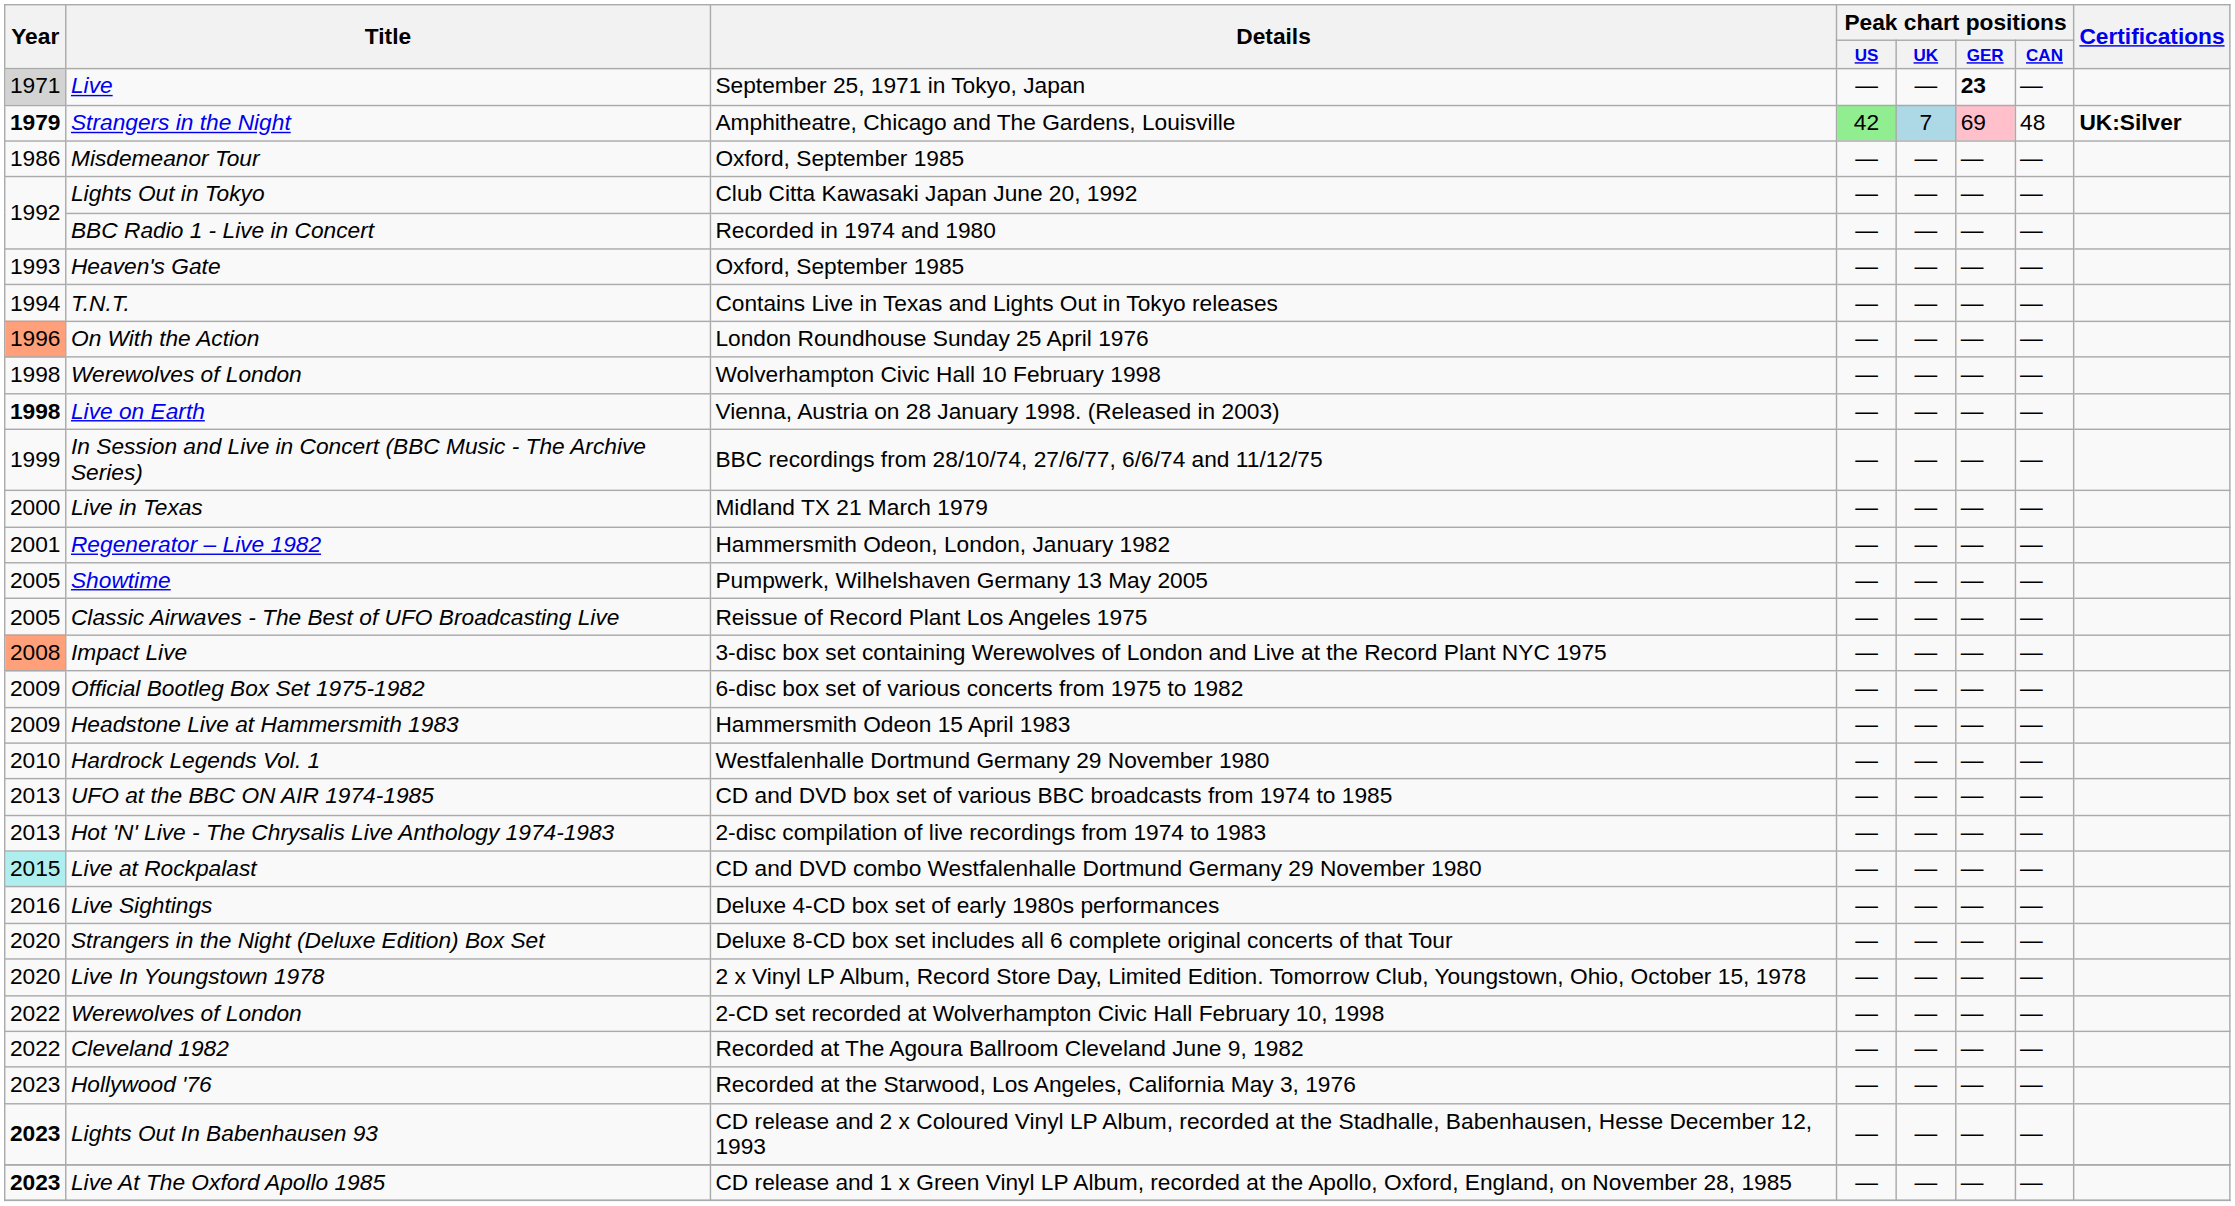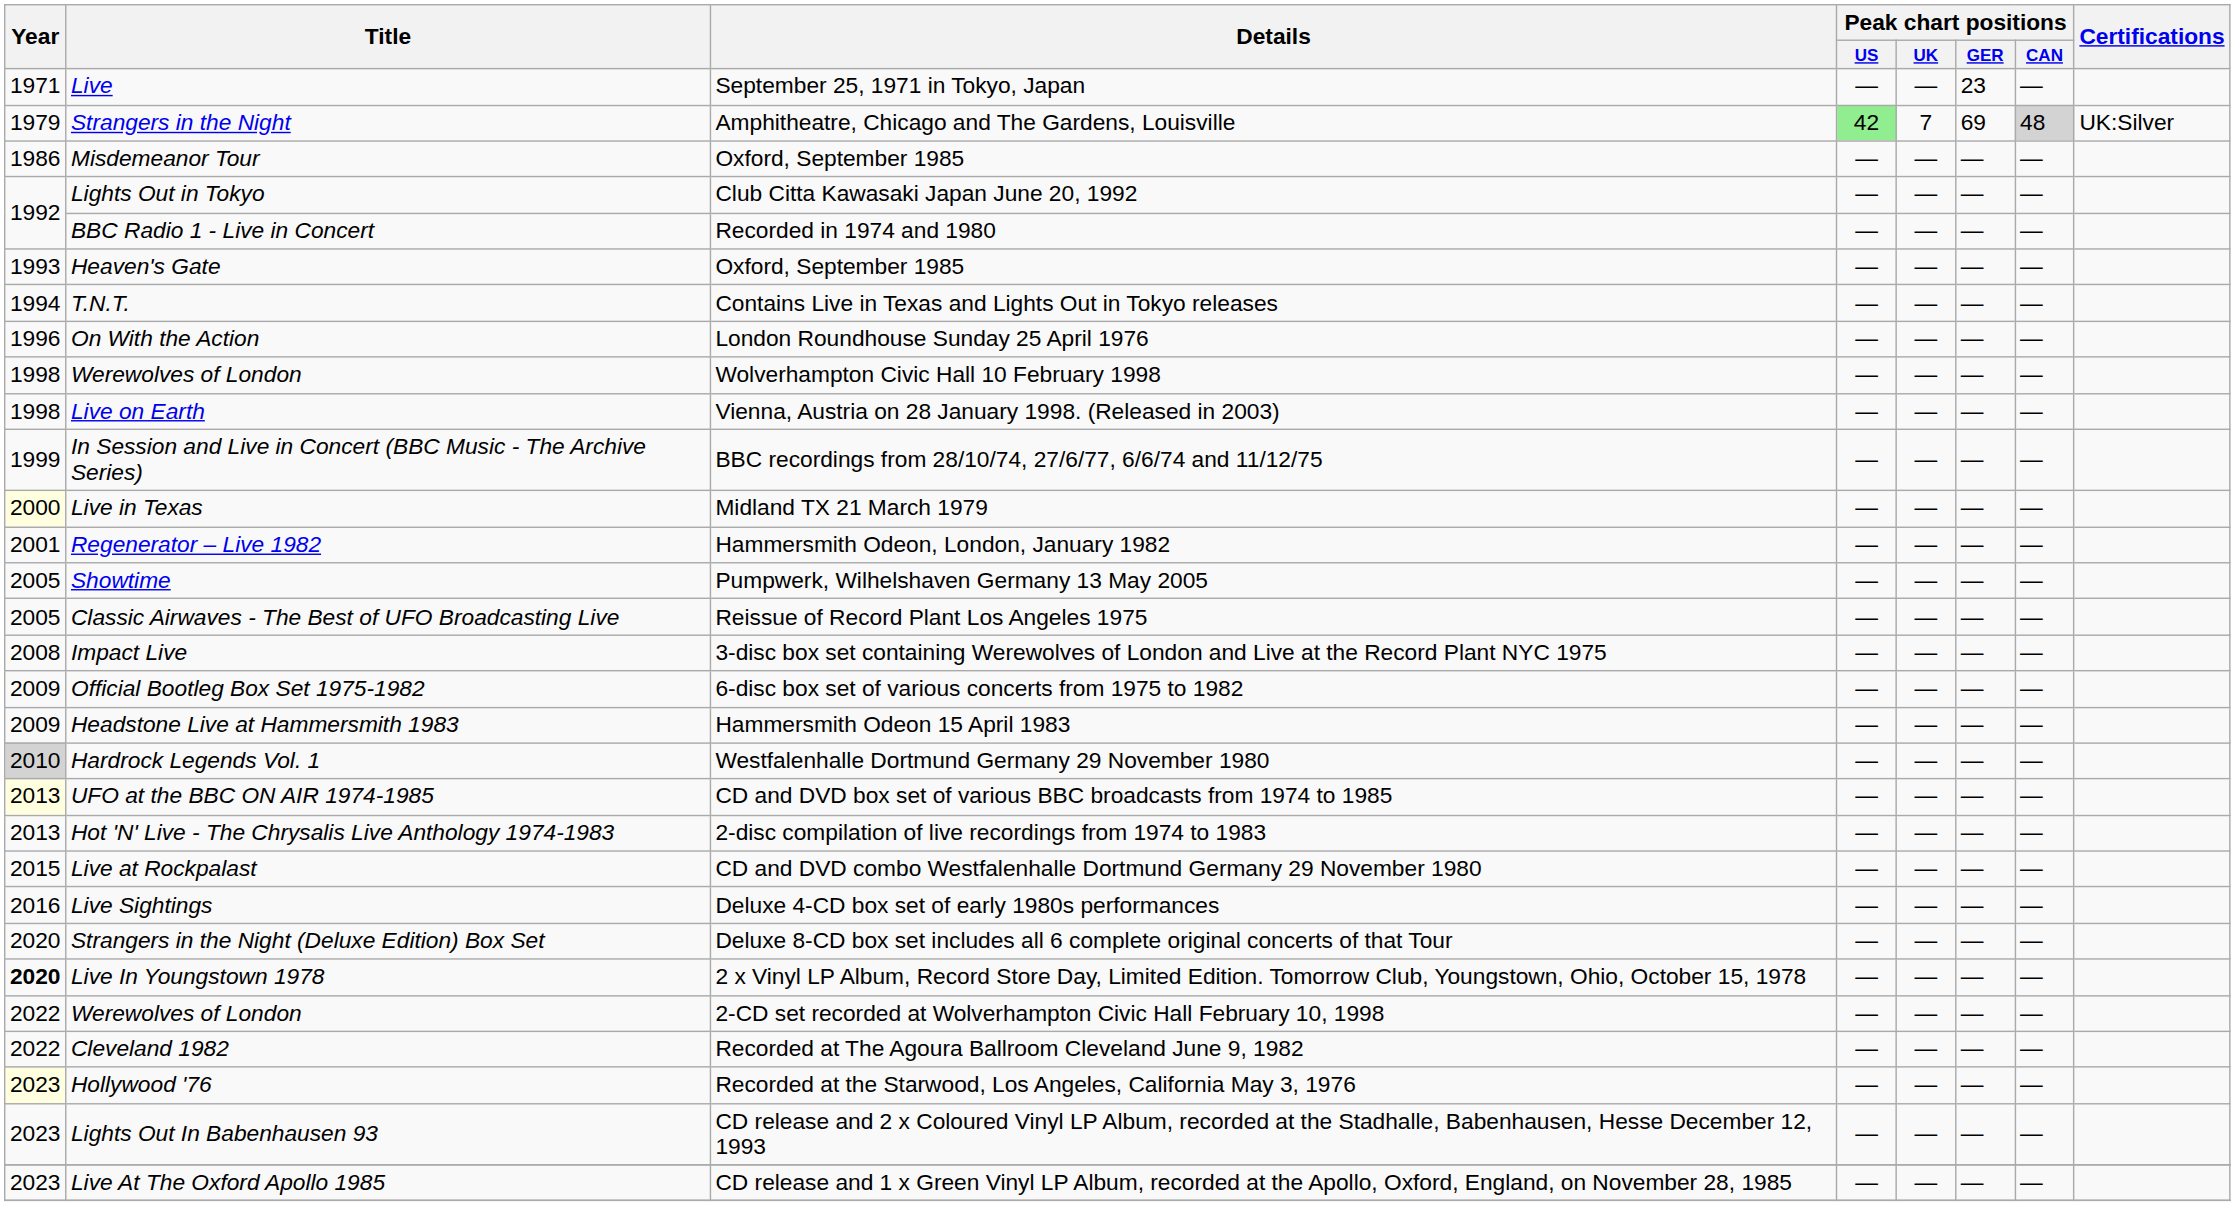(35, 86) lightgrey background -> (35, 86) no background
(1973, 86) bold -> (1973, 86) normal
(35, 122) bold -> (35, 122) normal
(1926, 122) lightblue background -> (1926, 122) no background
(1973, 122) pink background -> (1973, 122) no background
(2033, 122) no background -> (2033, 122) lightgrey background
(2131, 122) bold -> (2127, 122) normal
(35, 338) lightsalmon background -> (35, 338) no background
(35, 410) bold -> (35, 410) normal
(35, 508) no background -> (35, 508) lightyellow background
(35, 652) lightsalmon background -> (35, 652) no background
(35, 760) no background -> (35, 760) lightgrey background
(35, 796) no background -> (35, 796) lightyellow background
(35, 868) paleturquoise background -> (35, 868) no background
(35, 976) normal -> (35, 976) bold
(35, 1085) no background -> (35, 1085) lightyellow background
(35, 1133) bold -> (35, 1133) normal
(35, 1182) bold -> (35, 1182) normal
